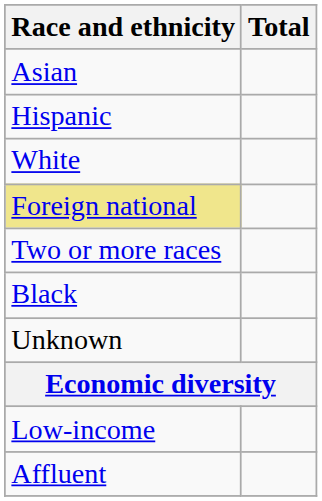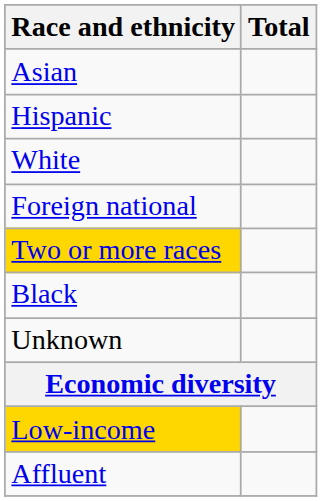(104, 205) khaki background -> (104, 205) no background
(116, 250) no background -> (116, 250) gold background
(83, 428) no background -> (83, 428) gold background
